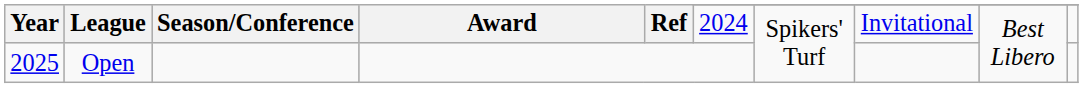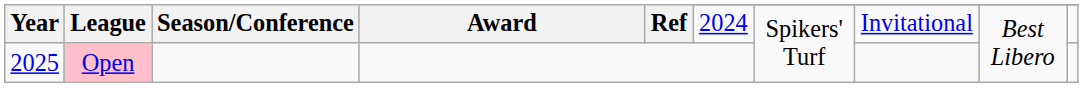(108, 62) no background -> (108, 62) pink background
